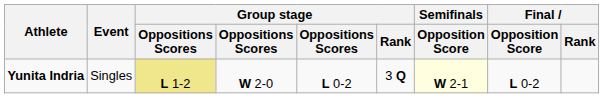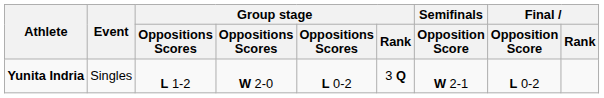(175, 83) khaki background -> (175, 83) no background
(451, 83) lightyellow background -> (451, 83) no background
